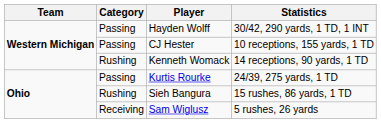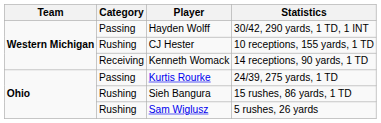(117, 45) Passing -> (118, 45) Rushing
(118, 61) Rushing -> (121, 61) Receiving
(121, 110) Receiving -> (118, 110) Rushing
